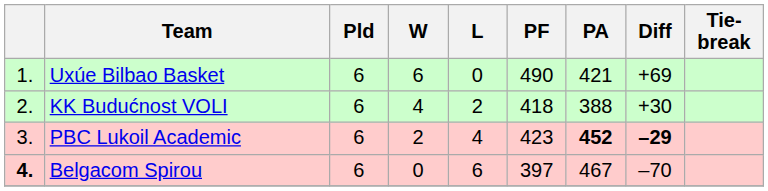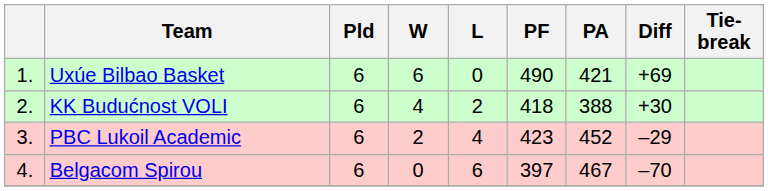(596, 138) bold -> (596, 138) normal
(655, 138) bold -> (655, 138) normal
(25, 169) bold -> (25, 169) normal
